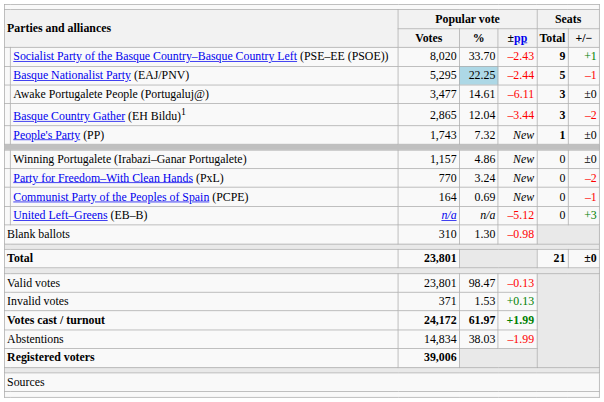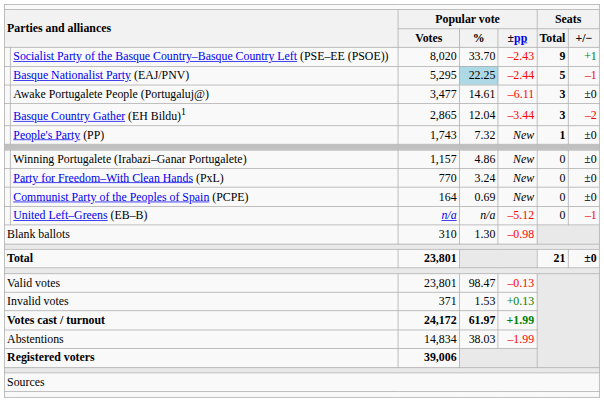(591, 178) –2 -> (591, 178) ±0
(591, 197) –1 -> (591, 197) ±0
(590, 215) +3 -> (591, 215) –1
